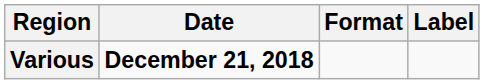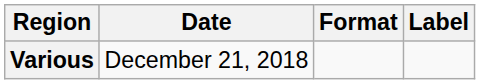(209, 59) bold -> (206, 59) normal
